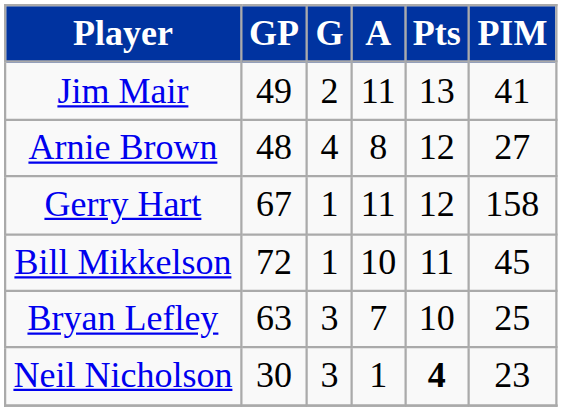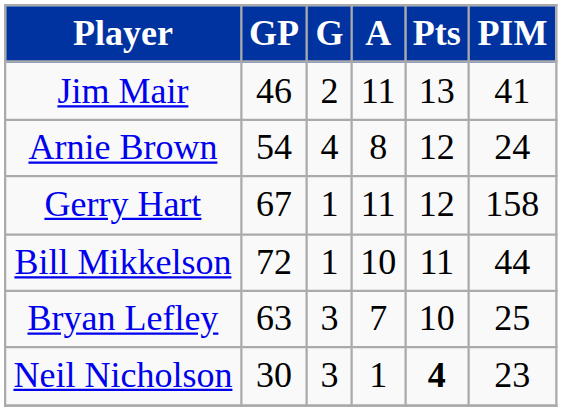(274, 90) 49 -> (274, 90) 46
(274, 147) 48 -> (274, 147) 54
(512, 147) 27 -> (512, 147) 24
(512, 261) 45 -> (512, 261) 44
